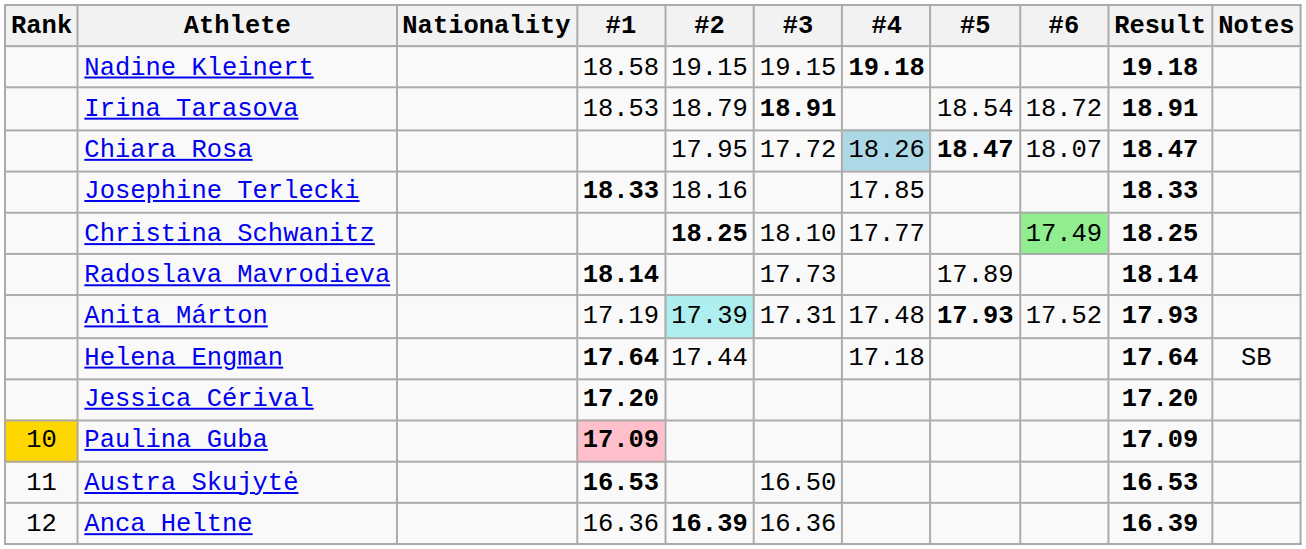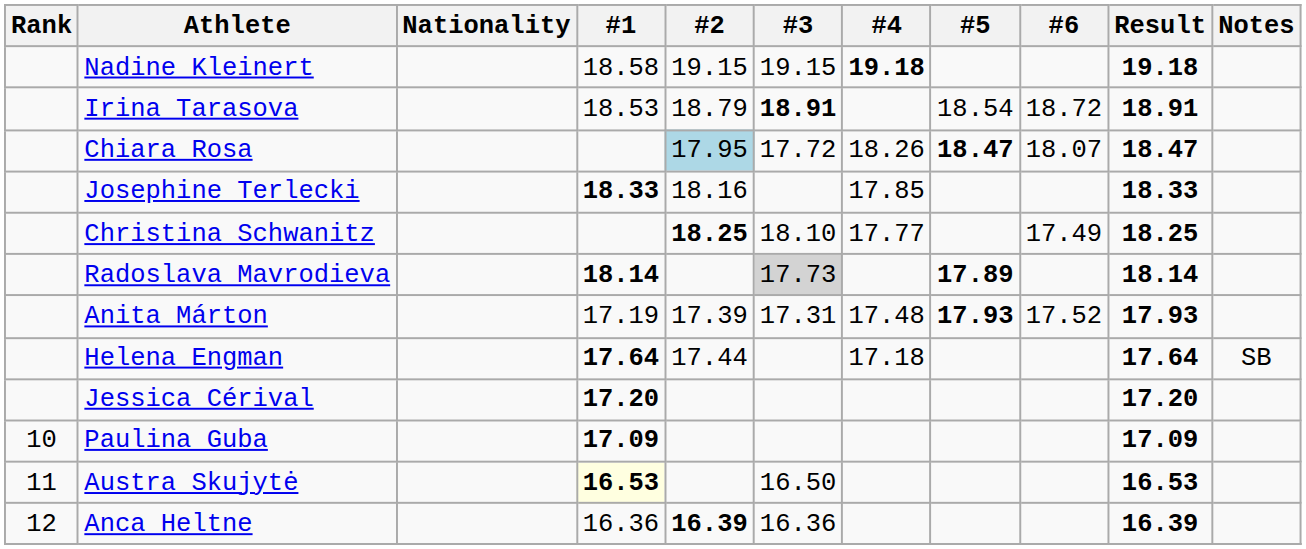(709, 150) no background -> (709, 150) lightblue background
(887, 150) lightblue background -> (887, 150) no background
(1064, 233) lightgreen background -> (1064, 233) no background
(798, 275) no background -> (798, 275) lightgrey background
(975, 275) normal -> (975, 275) bold
(709, 316) paleturquoise background -> (709, 316) no background
(42, 441) gold background -> (42, 441) no background
(621, 441) pink background -> (621, 441) no background
(621, 483) no background -> (621, 483) lightyellow background
